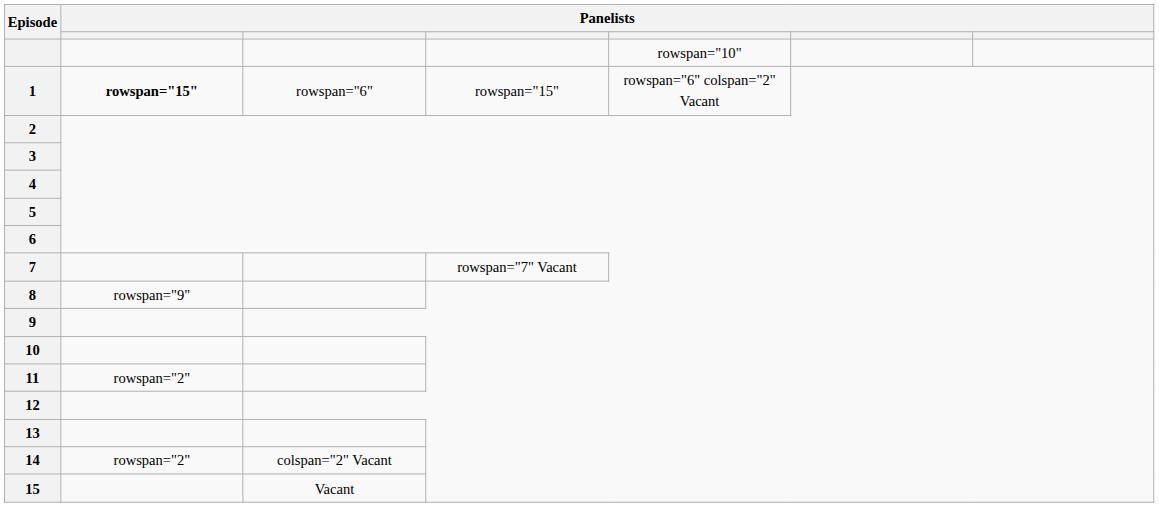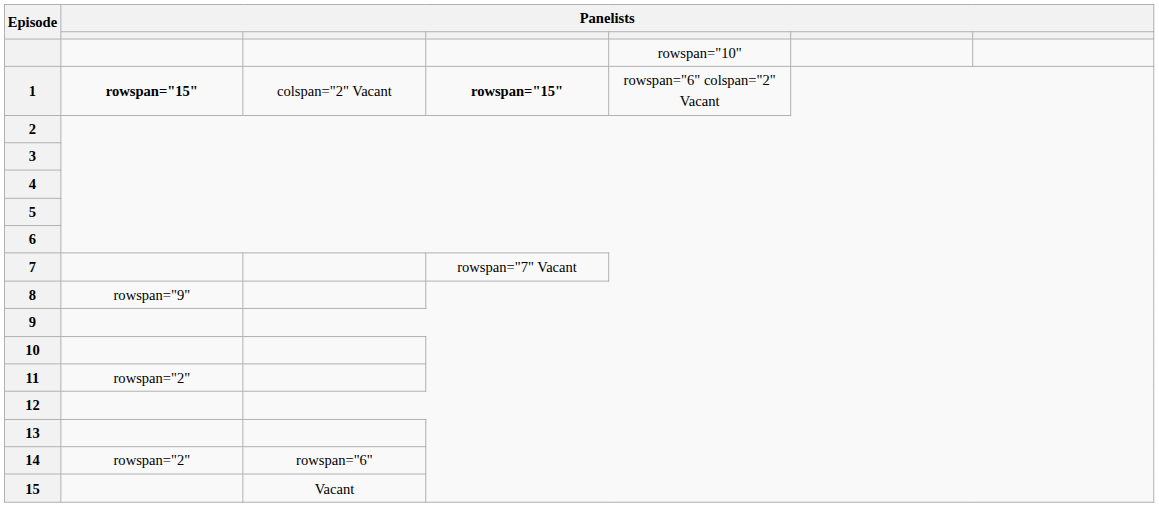(334, 91) rowspan="6" -> (334, 91) colspan="2" Vacant
(517, 91) normal -> (517, 91) bold
(334, 461) colspan="2" Vacant -> (334, 461) rowspan="6"
